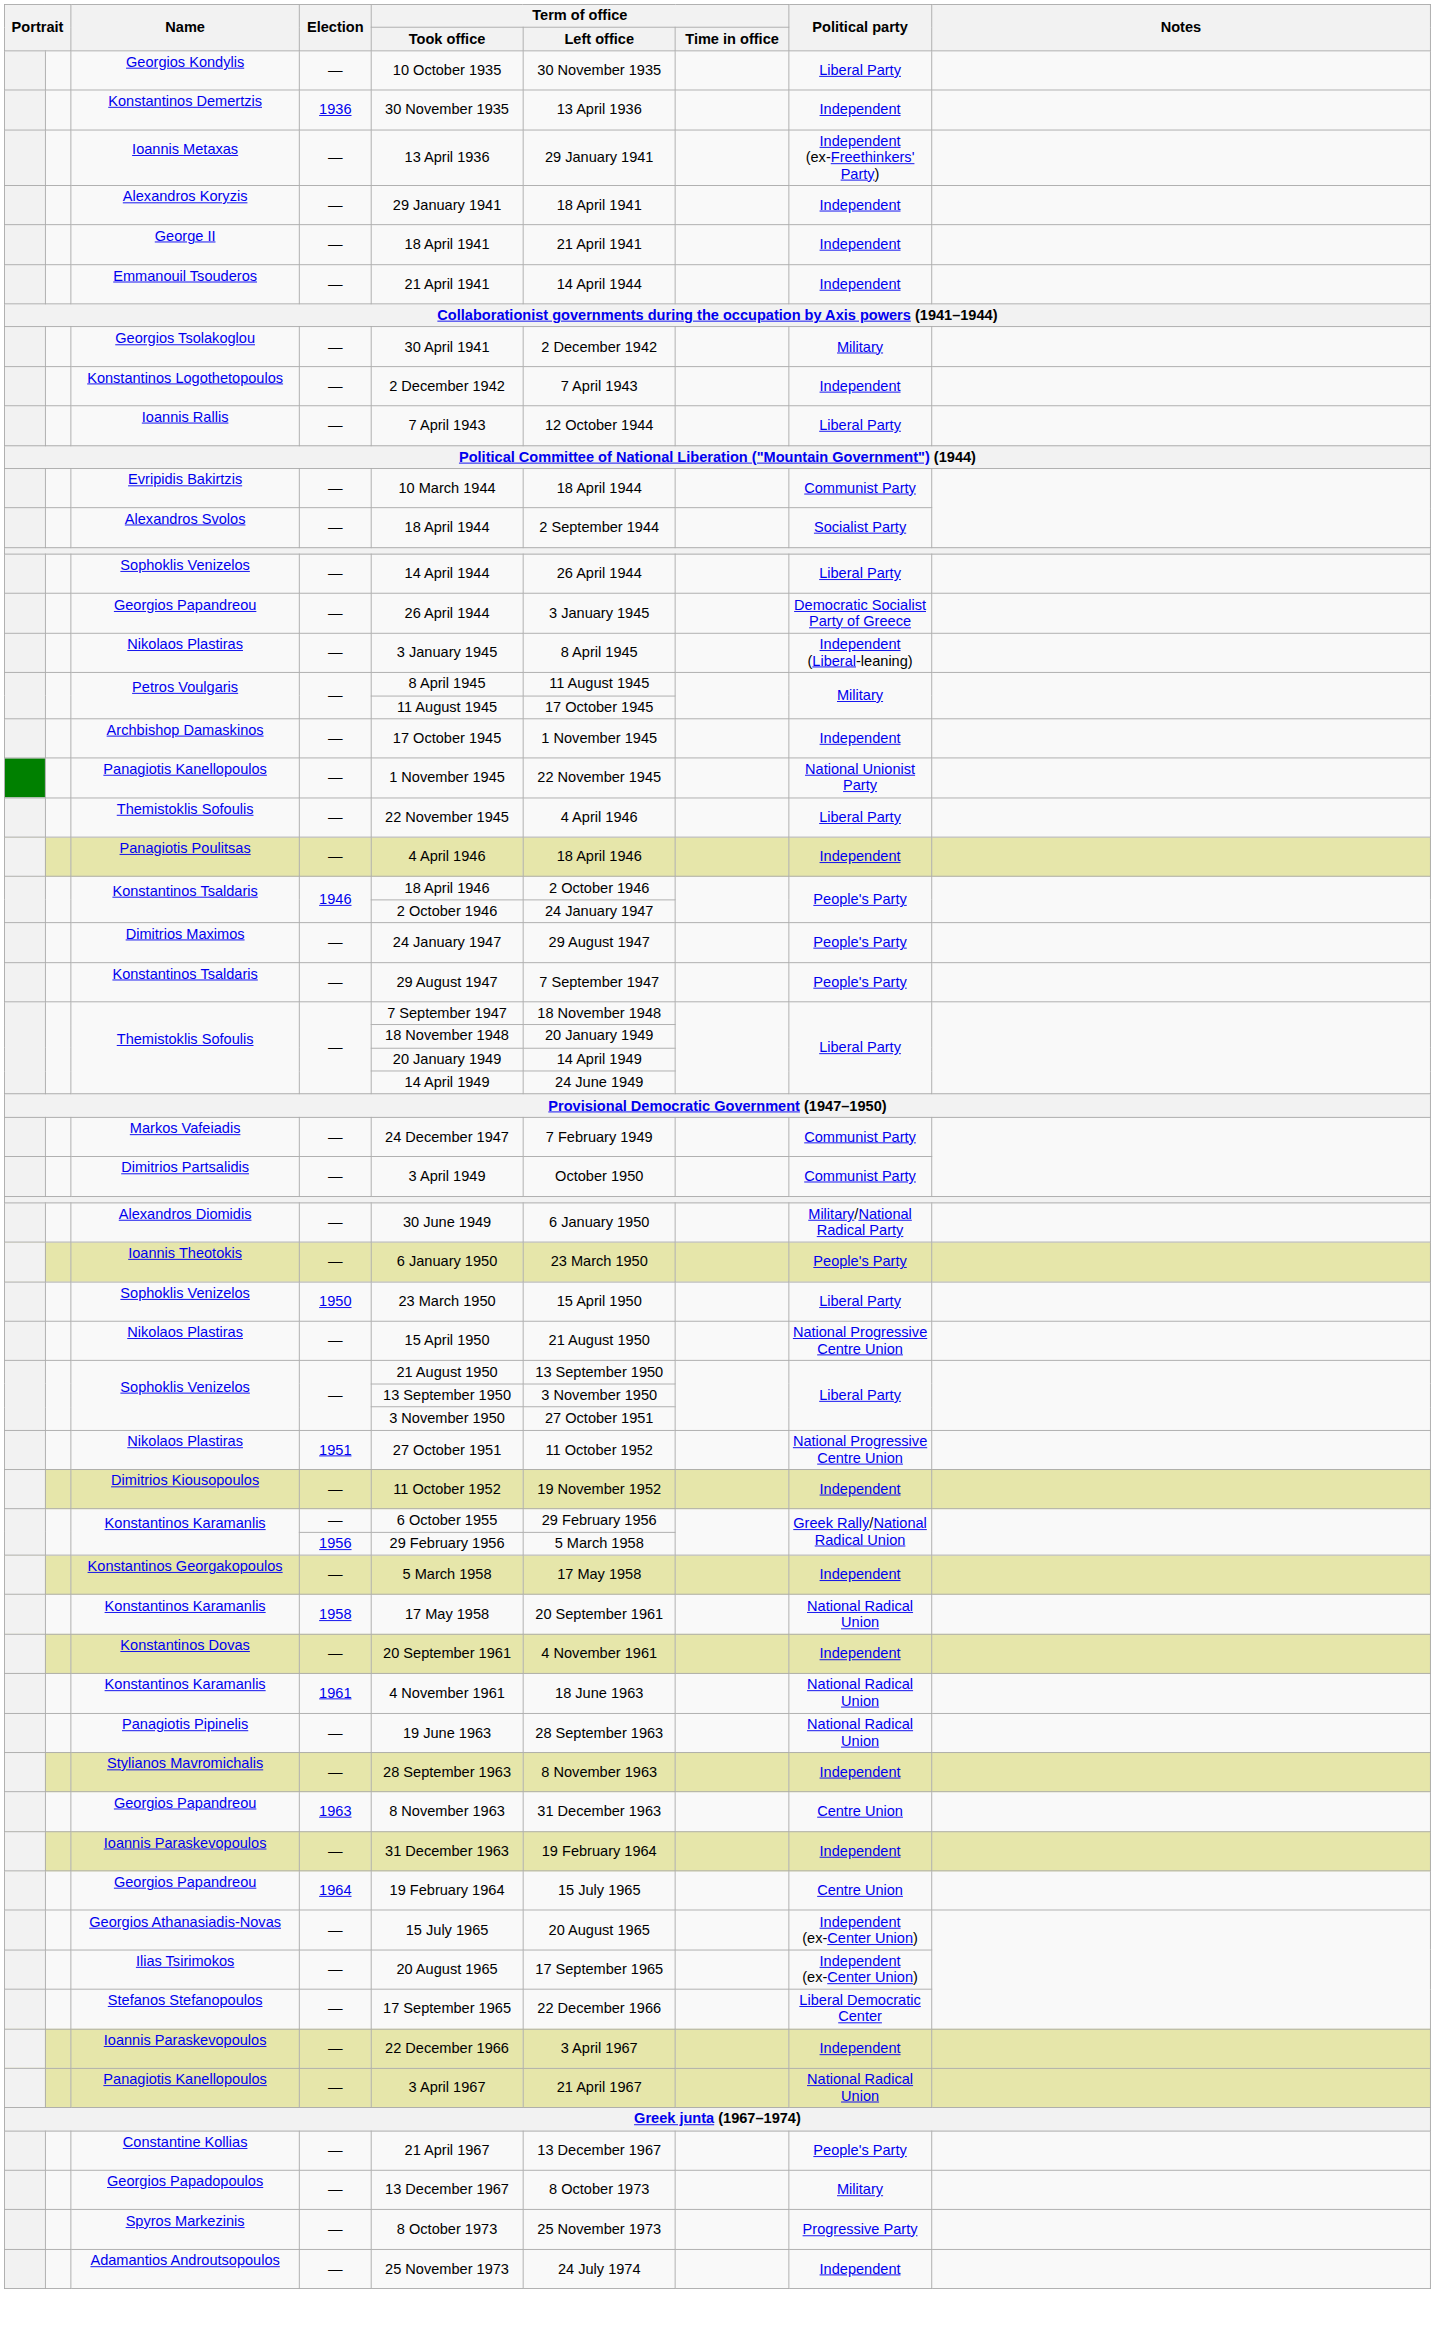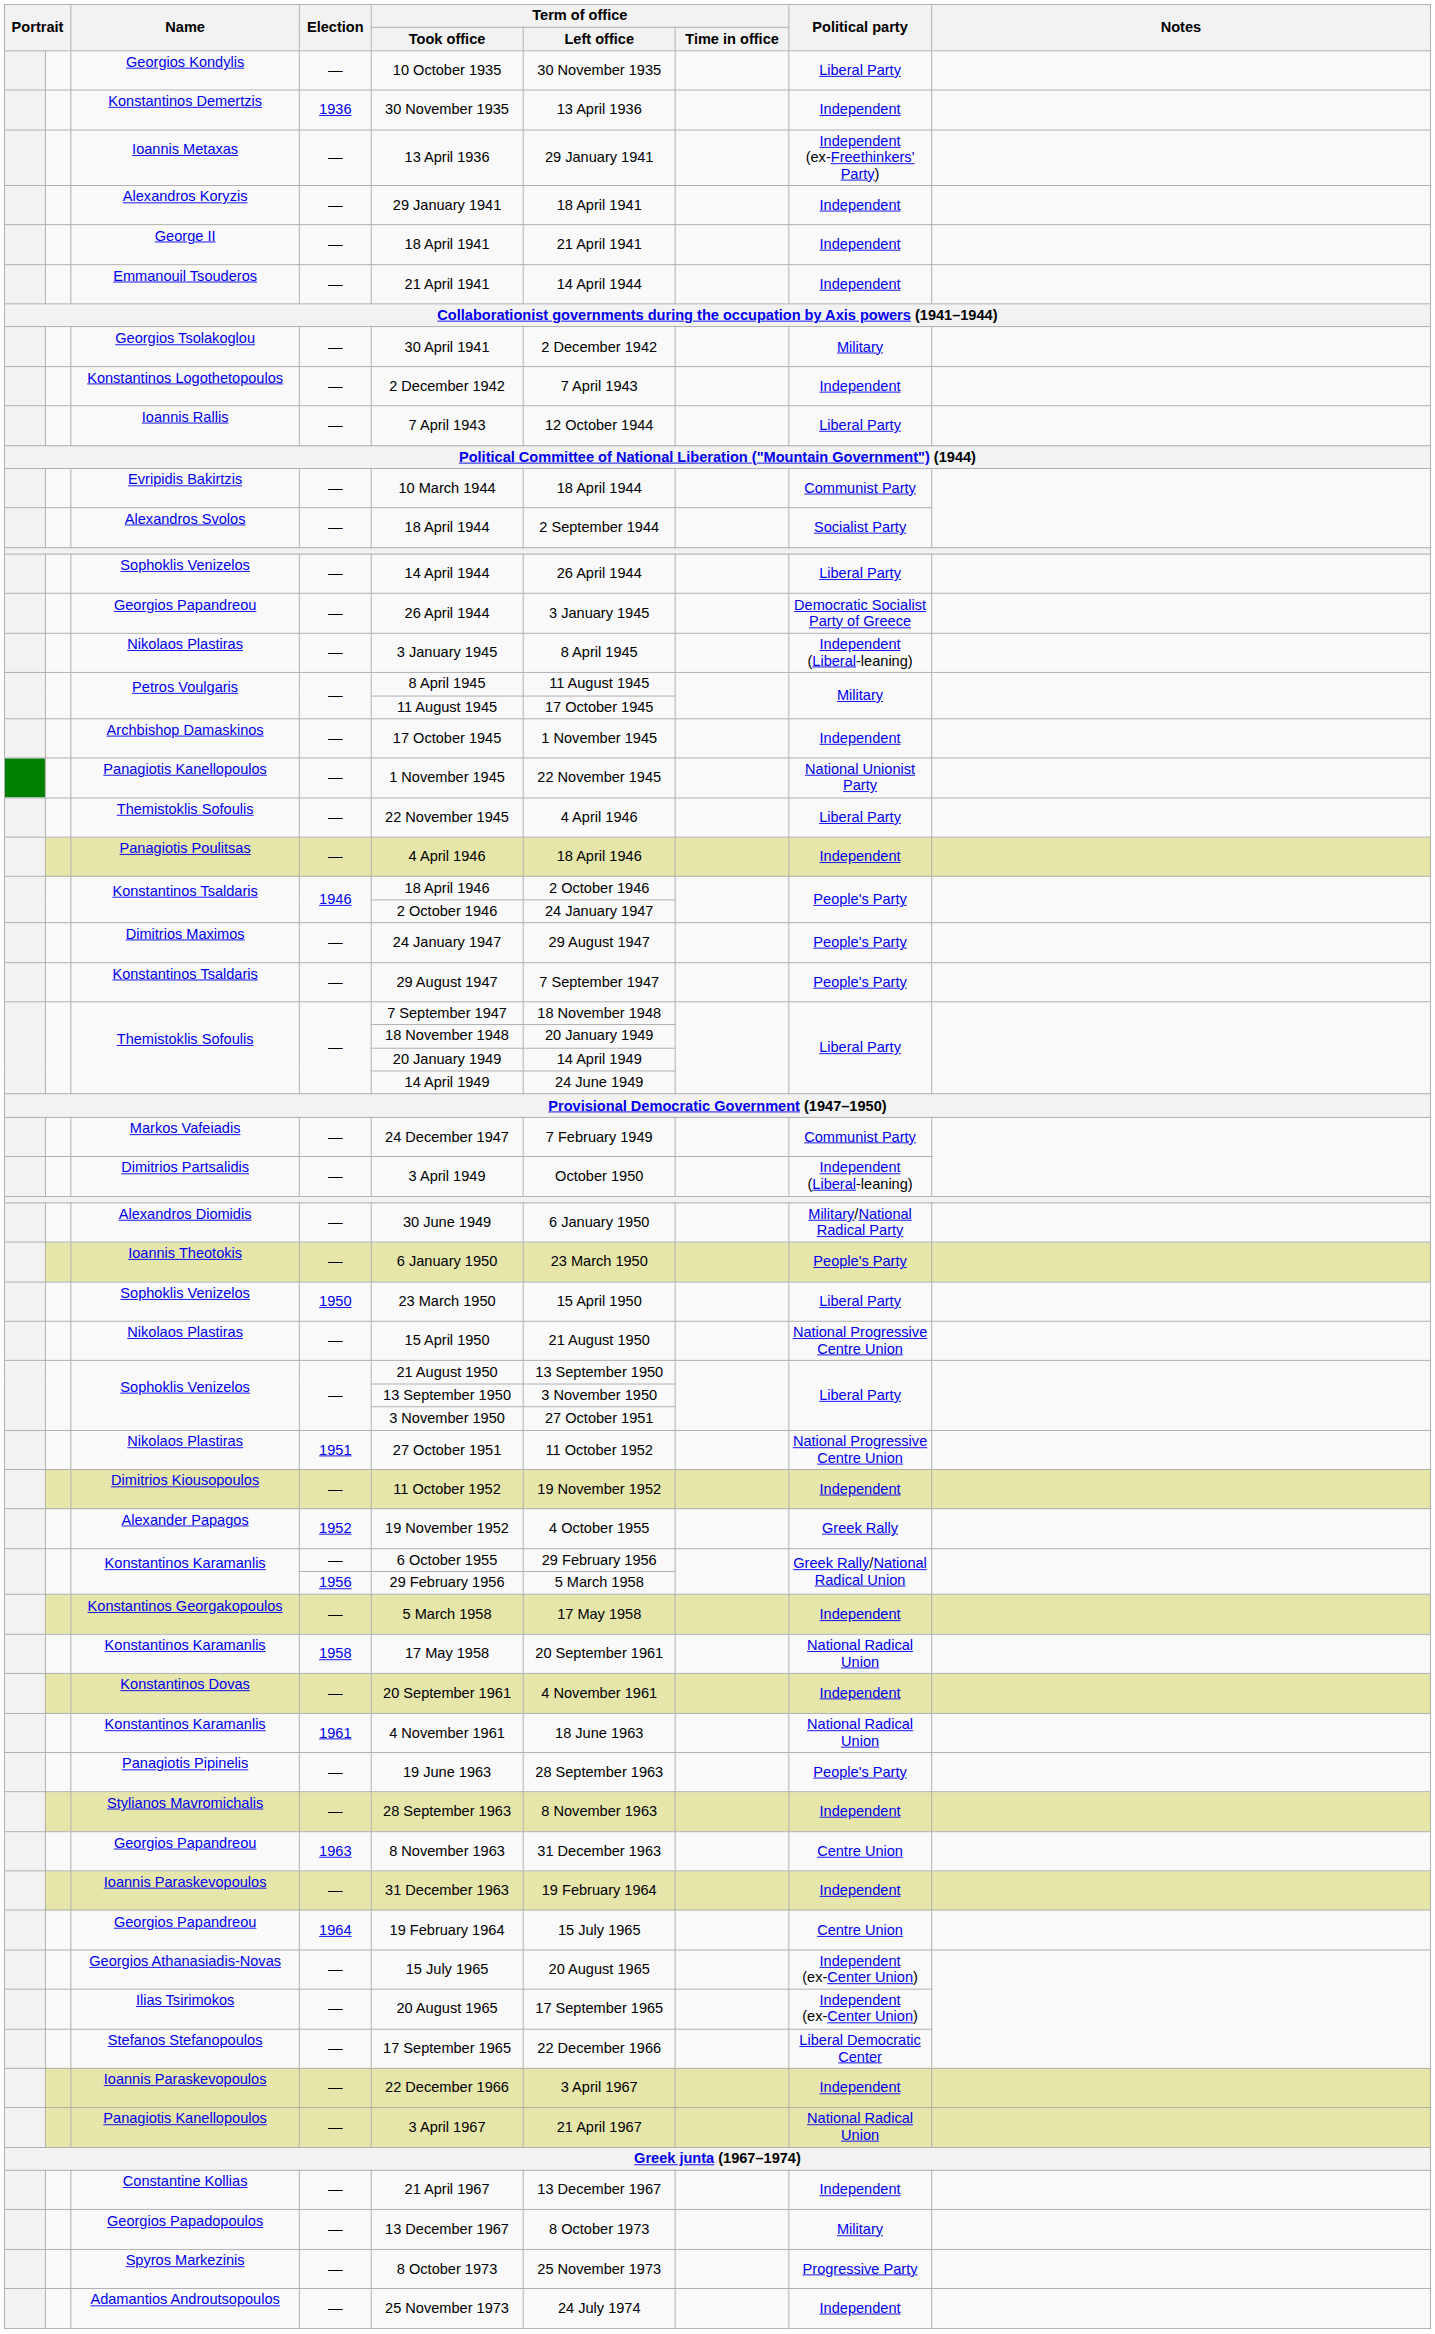(860, 1176) Communist Party -> (860, 1176) Independent (Liberal-leaning)
+ row: (185, 1520)
(860, 1732) National Radical Union -> (860, 1772) People's Party
(860, 2150) People's Party -> (860, 2190) Independent
